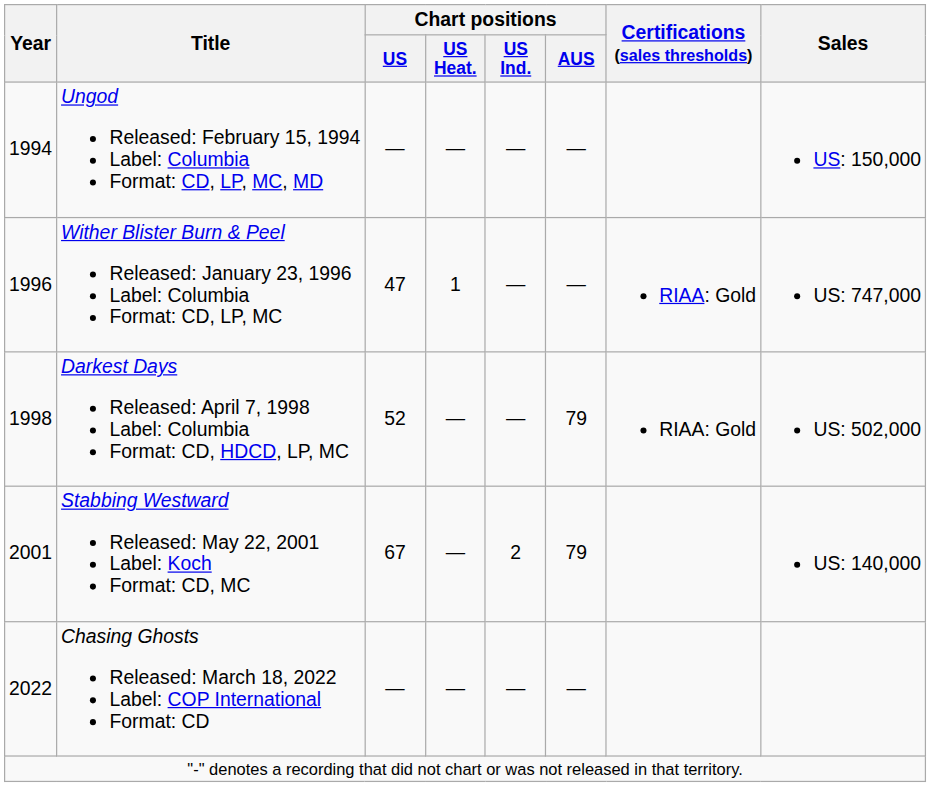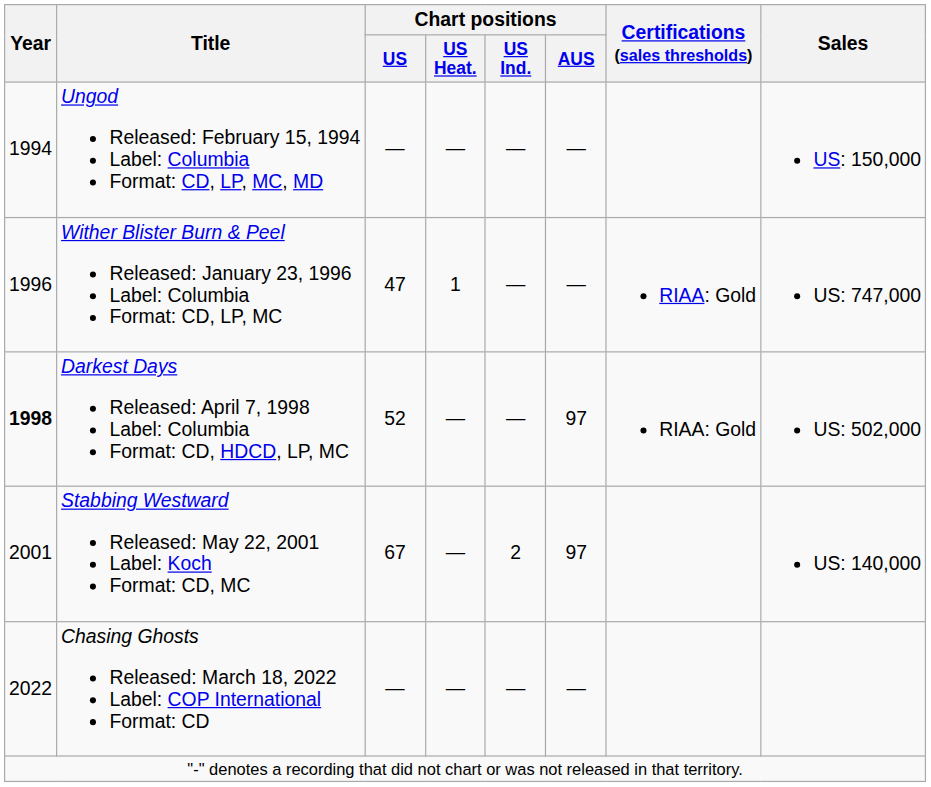(31, 419) normal -> (31, 419) bold
(576, 419) 79 -> (576, 419) 97
(576, 553) 79 -> (576, 553) 97
